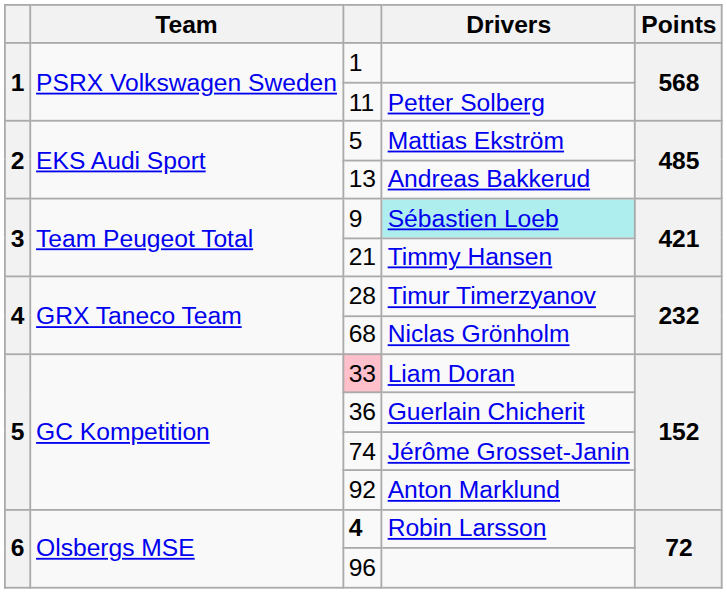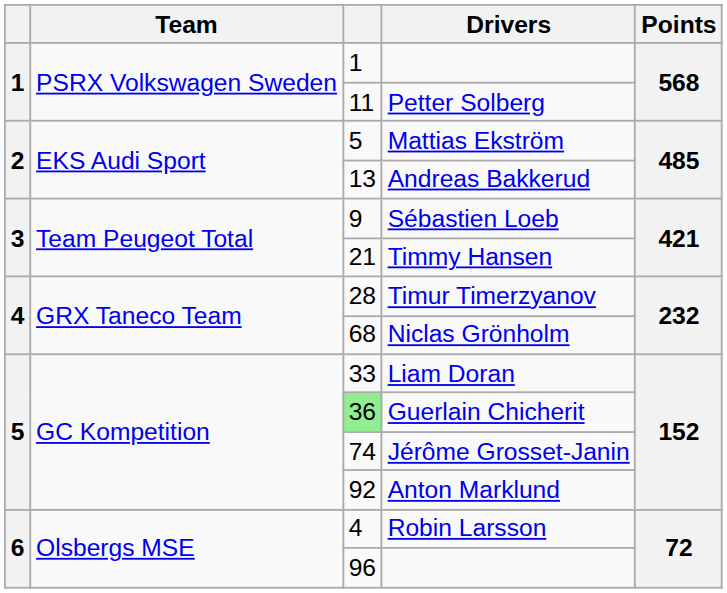(473, 218) paleturquoise background -> (473, 218) no background
(362, 373) pink background -> (362, 373) no background
(362, 412) no background -> (362, 412) lightgreen background
(355, 528) bold -> (355, 528) normal
